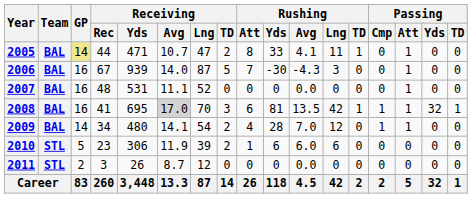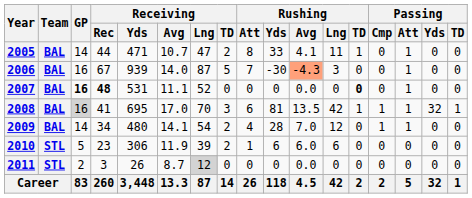(81, 52) khaki background -> (81, 52) no background
(306, 70) no background -> (306, 70) lightsalmon background
(81, 89) normal -> (81, 89) bold
(104, 89) normal -> (104, 89) bold
(359, 89) normal -> (359, 89) bold
(81, 108) no background -> (81, 108) lightgrey background
(174, 108) lightgrey background -> (174, 108) no background
(204, 165) no background -> (204, 165) lightgrey background
